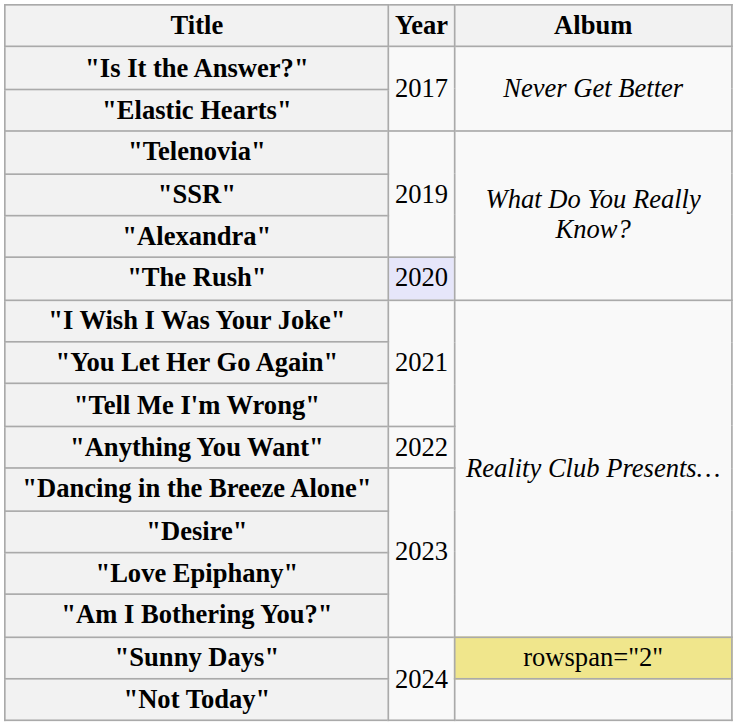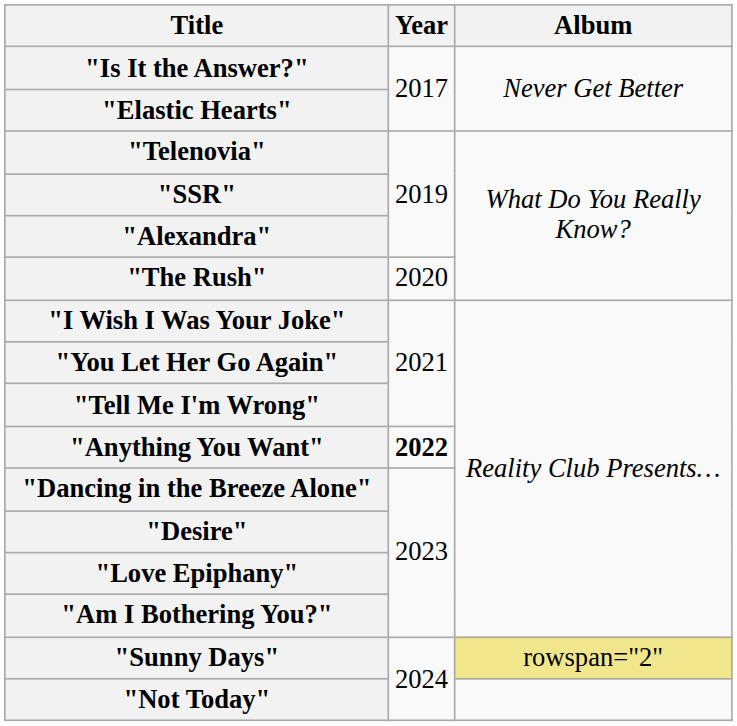(422, 278) lavender background -> (422, 278) no background
(422, 446) normal -> (422, 446) bold
